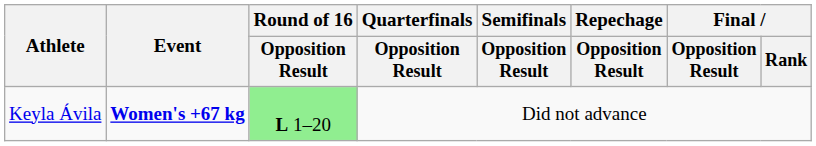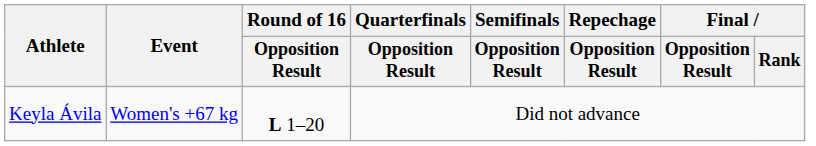(178, 113) bold -> (174, 113) normal
(303, 125) lightgreen background -> (296, 125) no background
